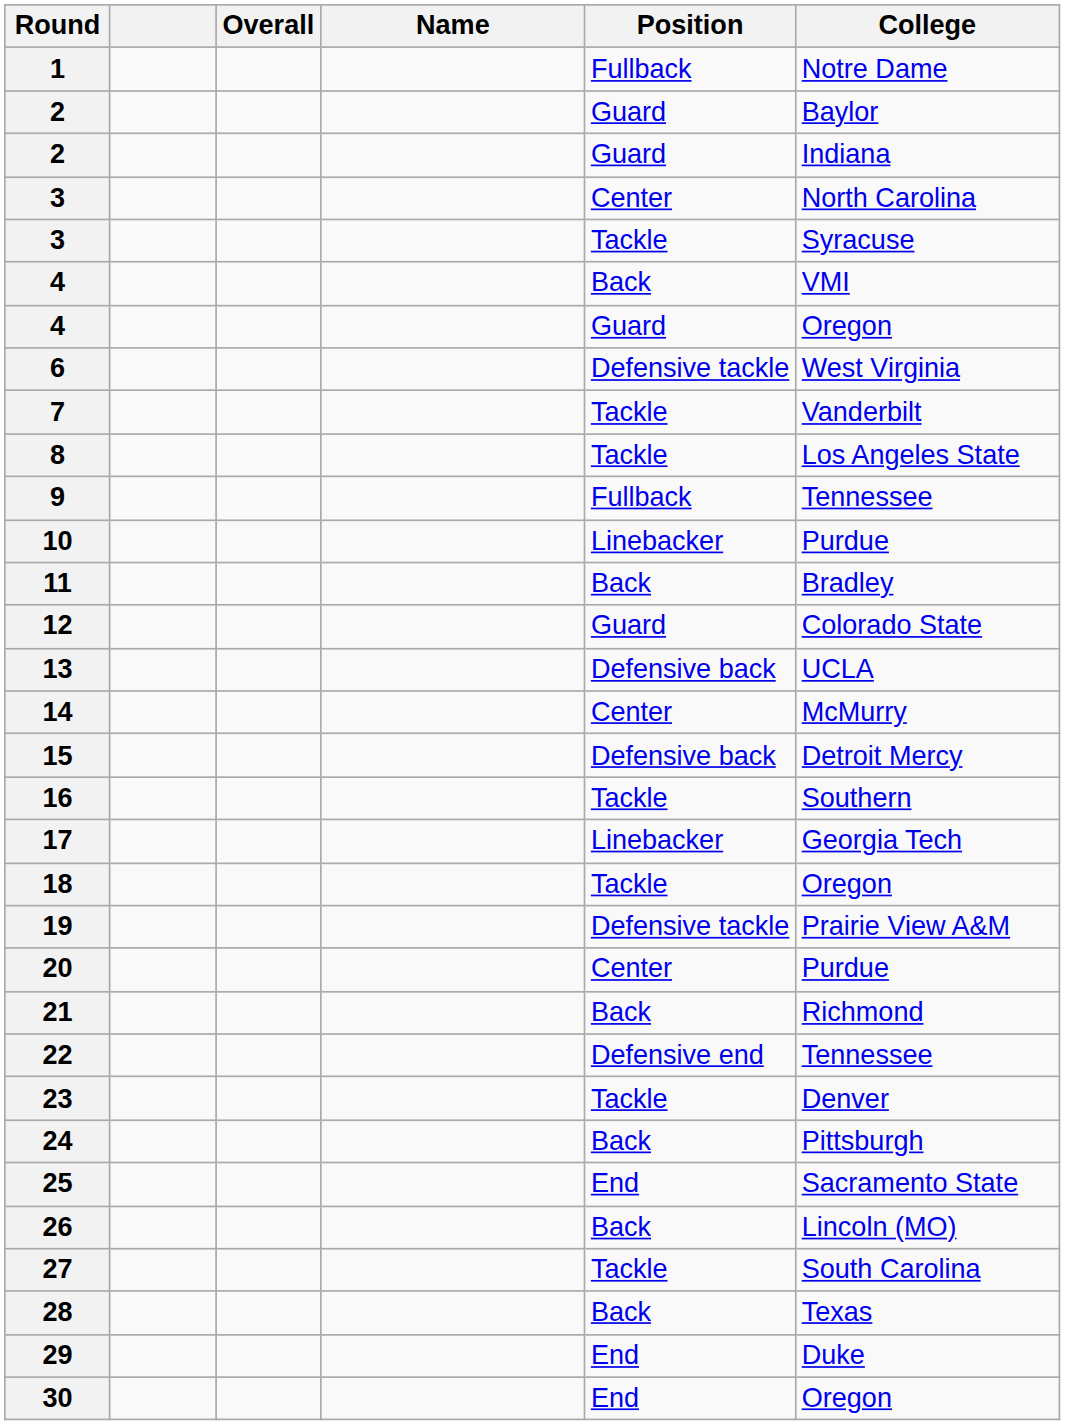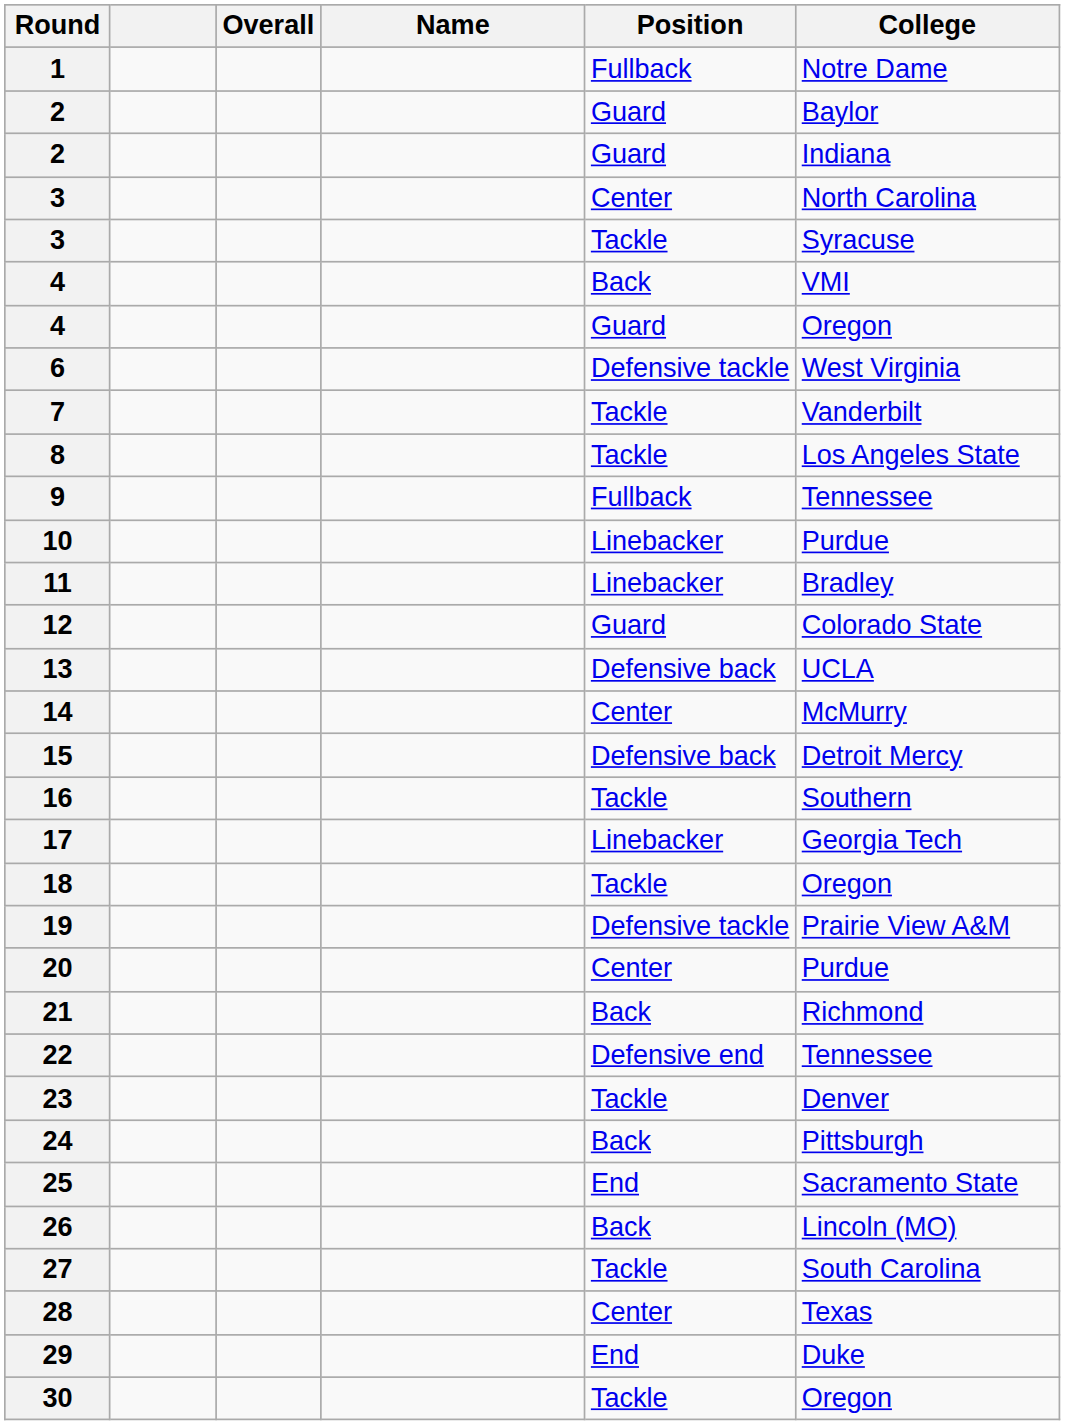(621, 583) Back -> (657, 583) Linebacker
(621, 1312) Back -> (631, 1312) Center
(615, 1398) End -> (629, 1398) Tackle
